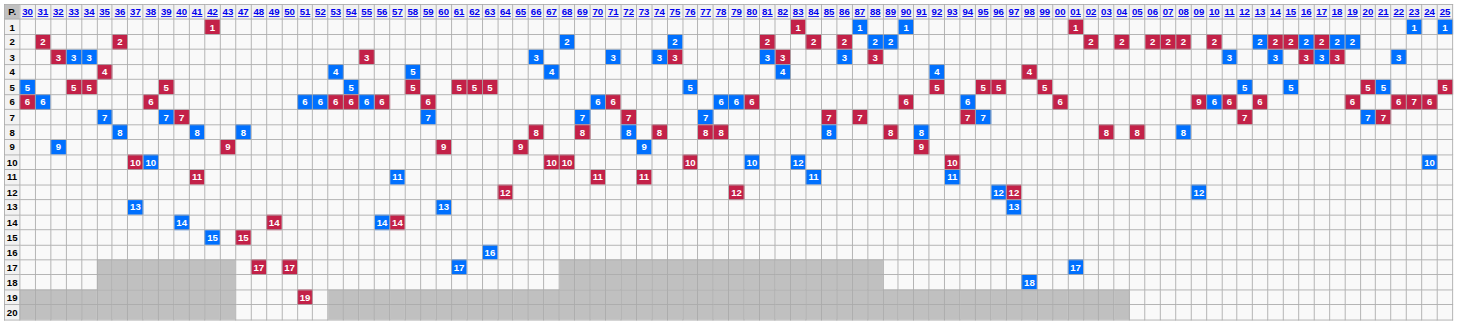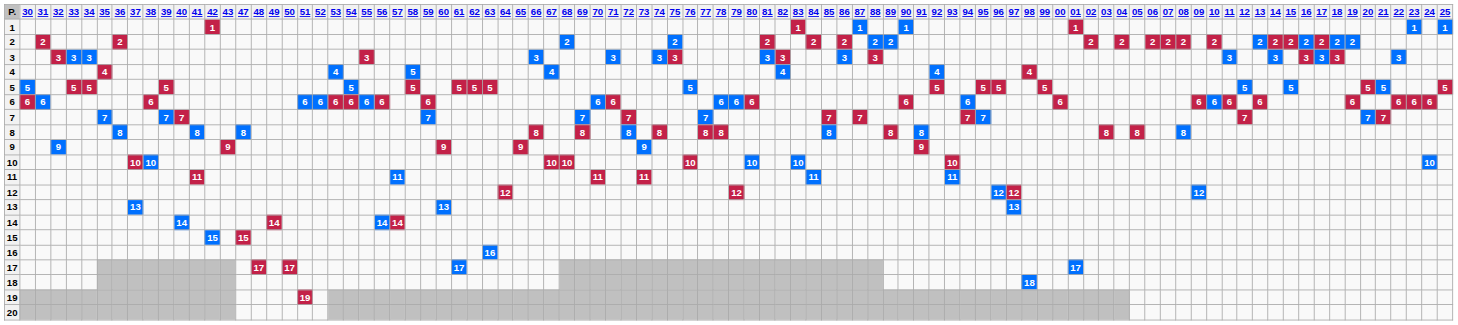(1199, 102) 9 -> (1199, 102) 6
(1414, 102) 7 -> (1414, 102) 6
(798, 162) 12 -> (798, 162) 10
